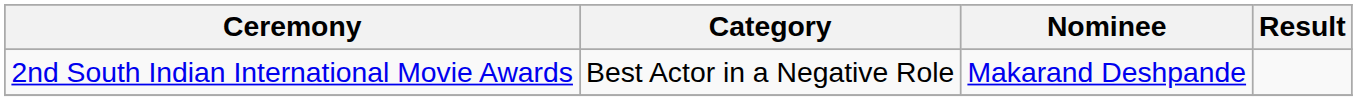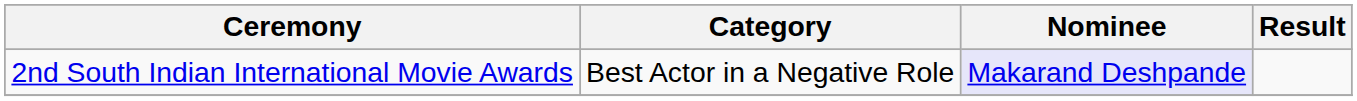(1107, 71) no background -> (1107, 71) lavender background
